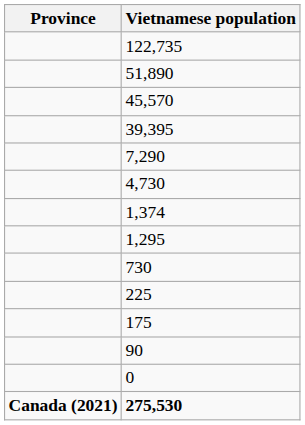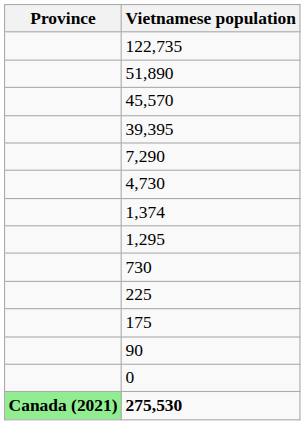(63, 405) no background -> (63, 405) lightgreen background
